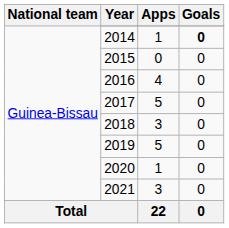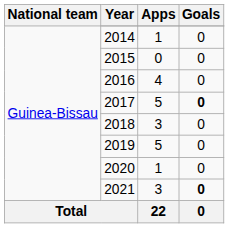(201, 37) bold -> (201, 37) normal
(201, 102) normal -> (201, 102) bold
(201, 189) normal -> (201, 189) bold
